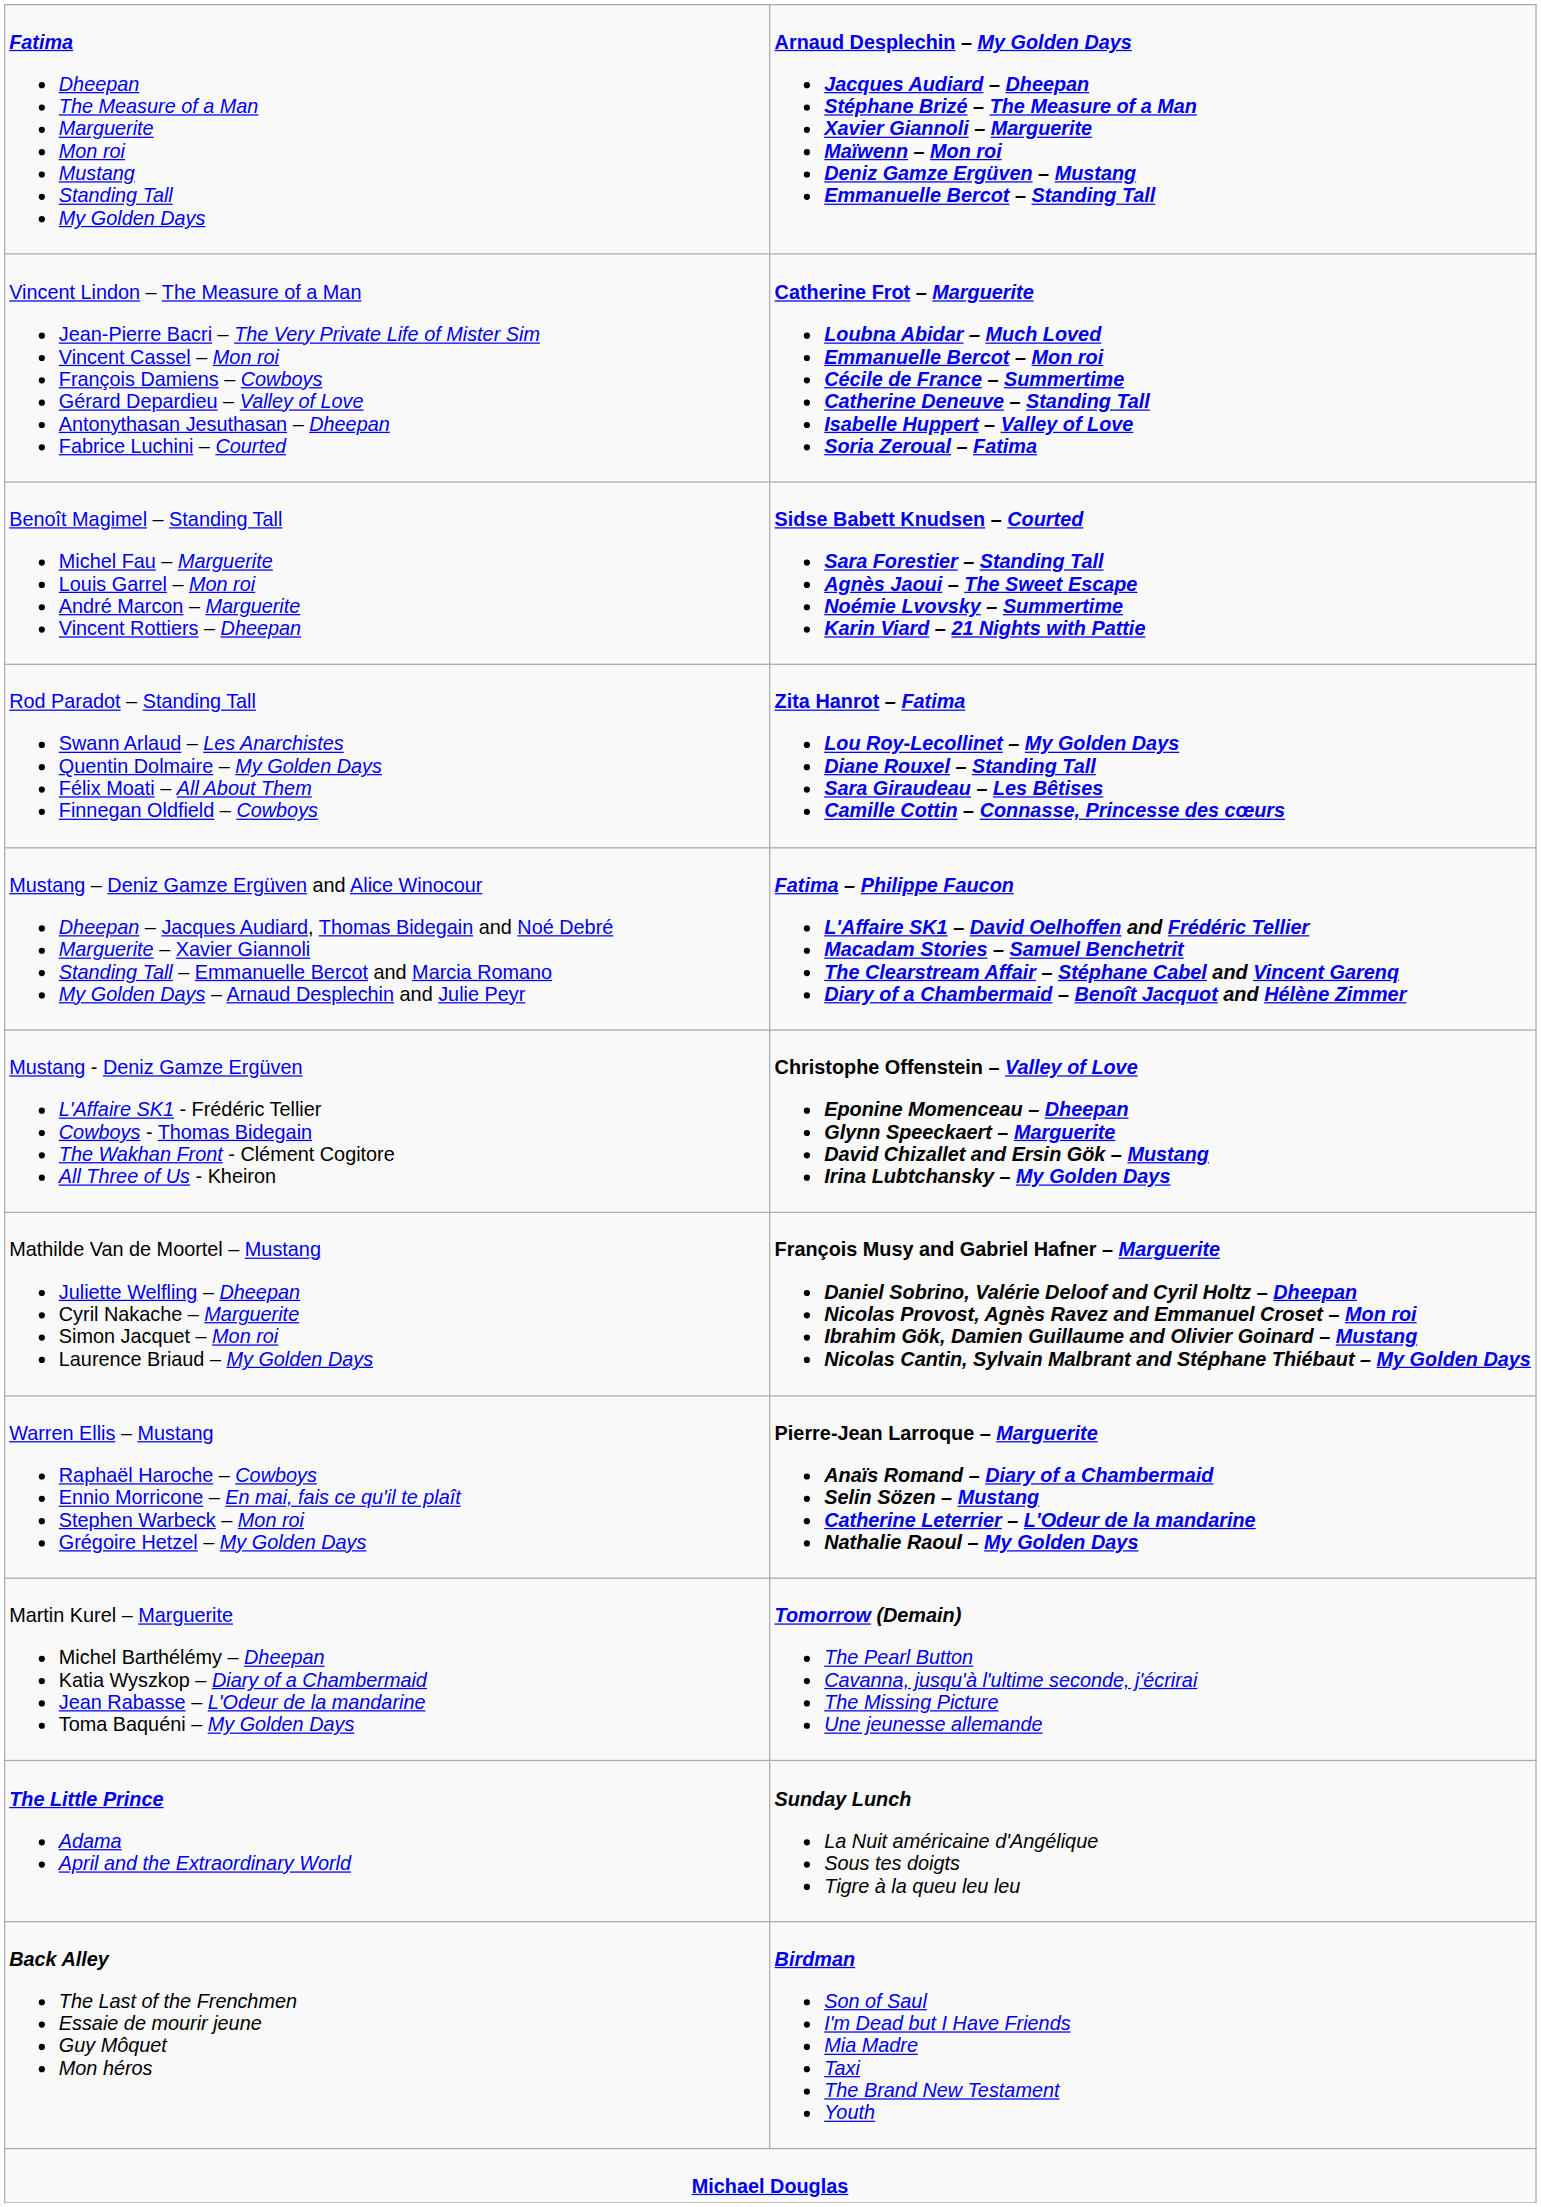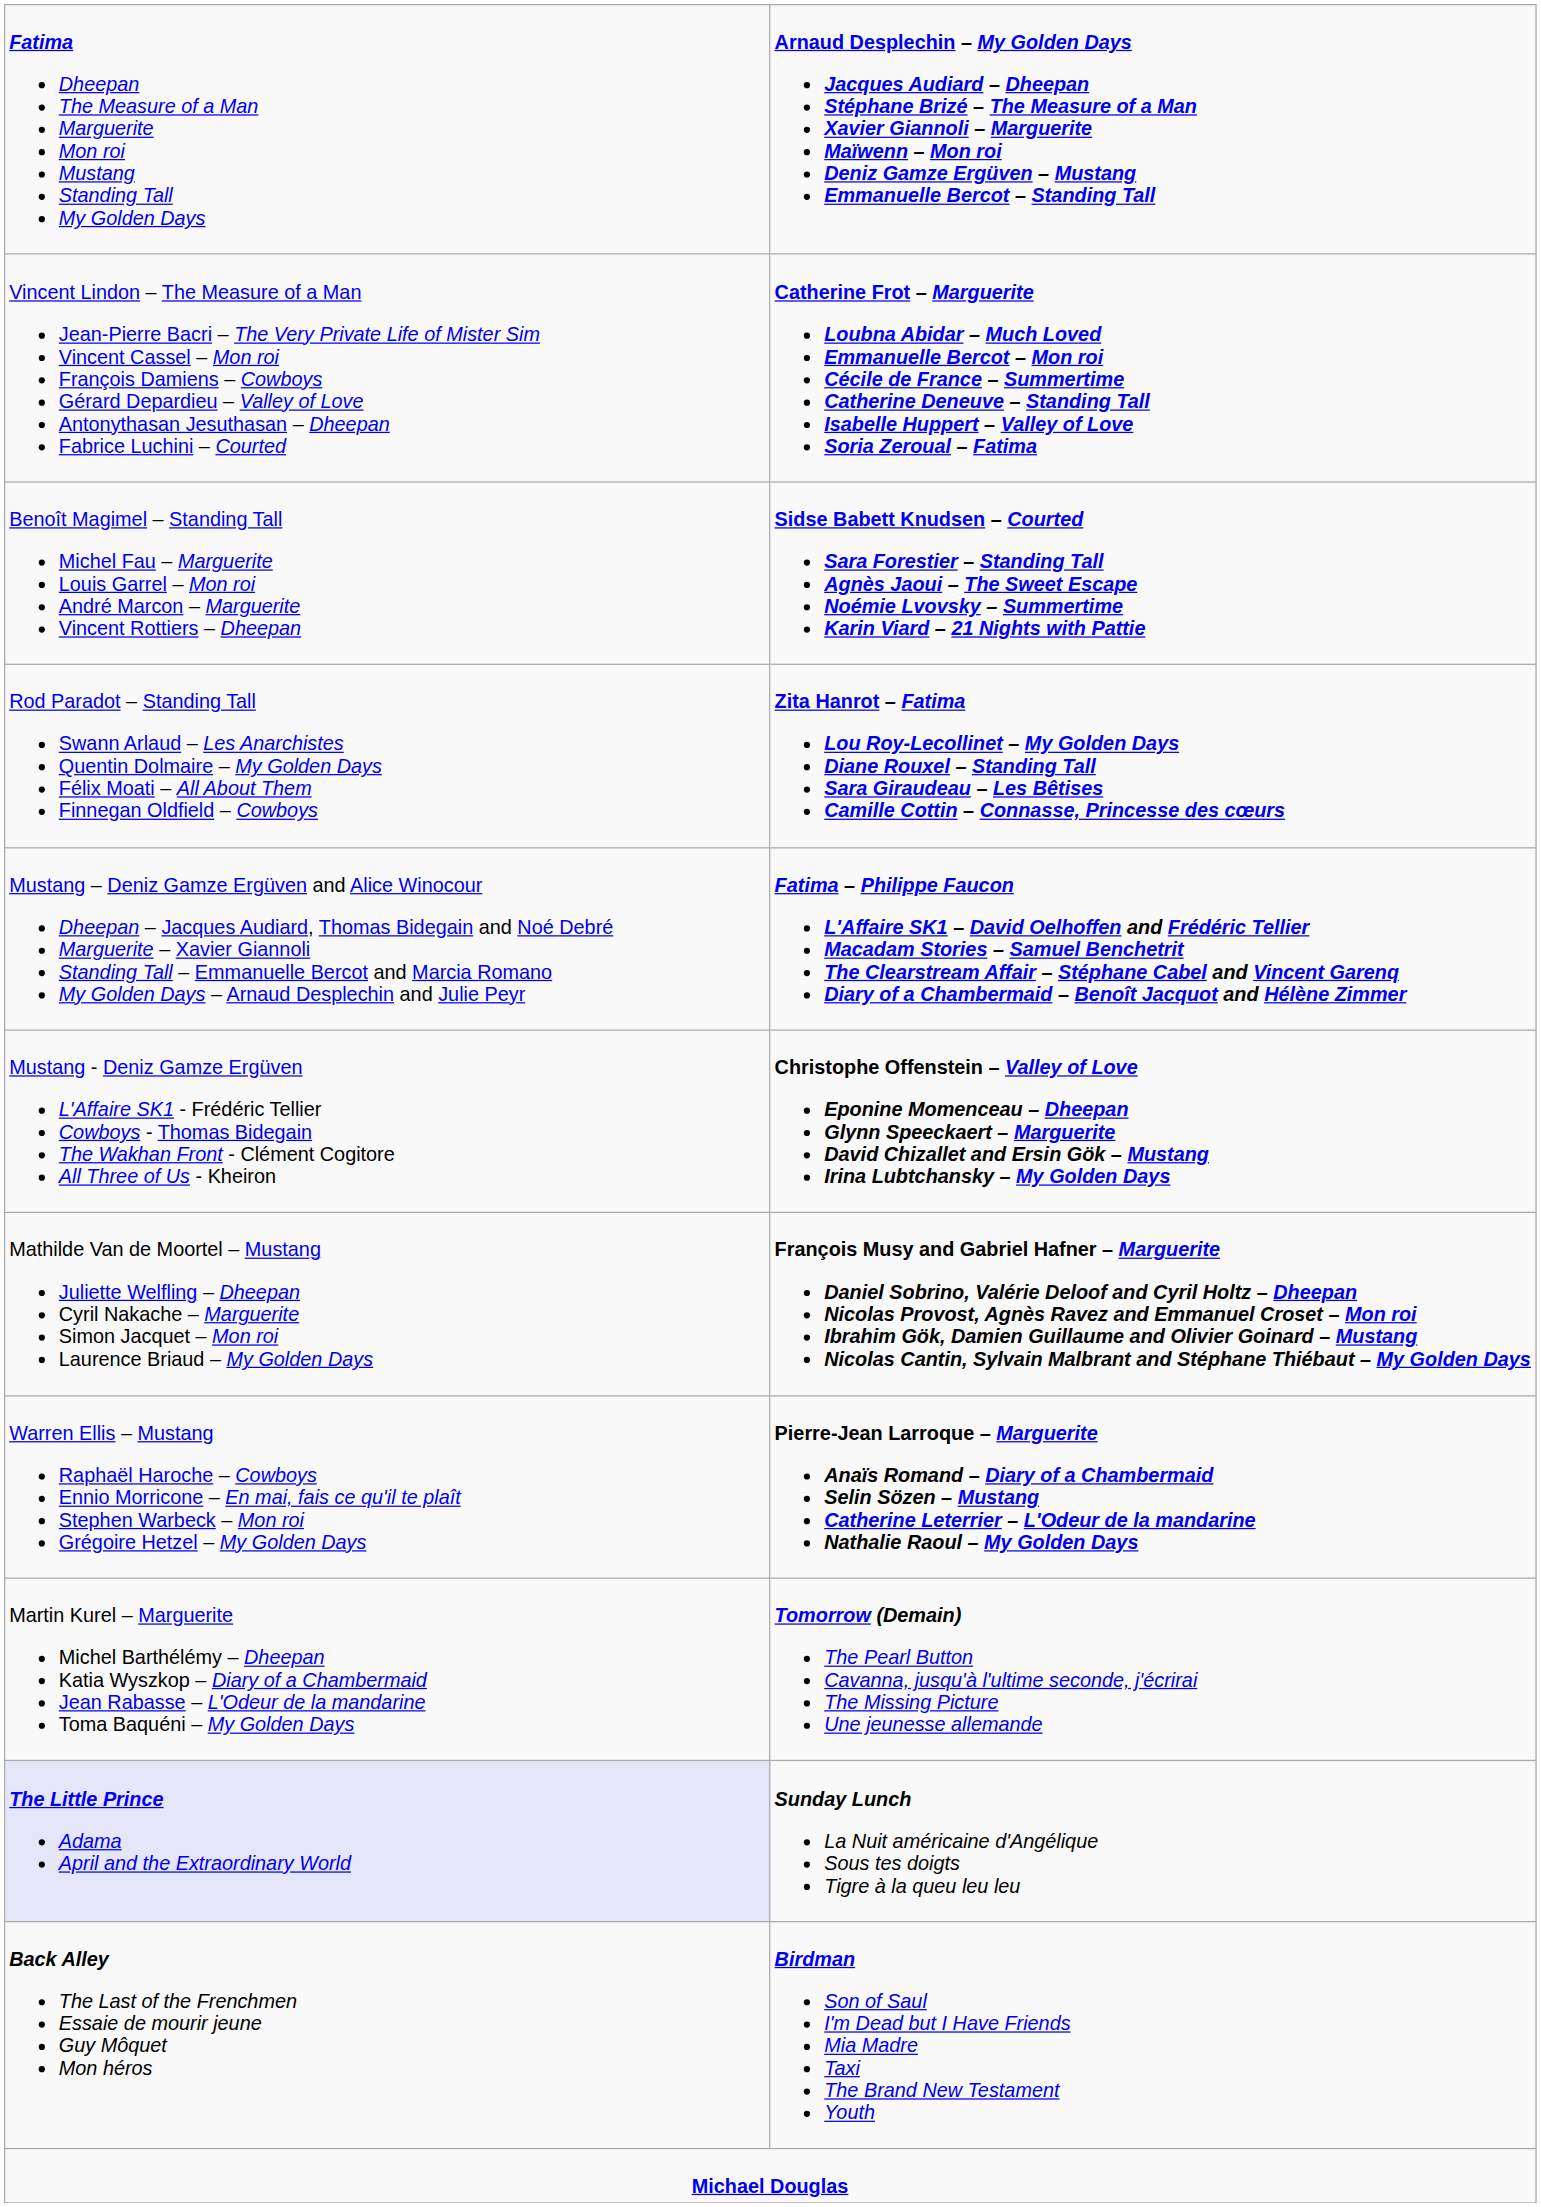(387, 1831) no background -> (387, 1831) lavender background
